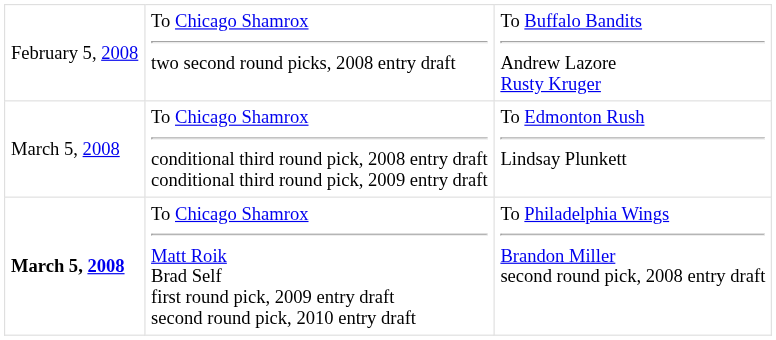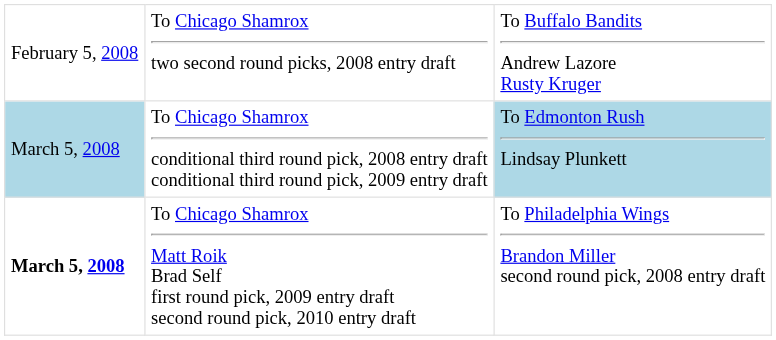(65, 148) no background -> (65, 148) lightblue background
(633, 138) no background -> (633, 138) lightblue background
